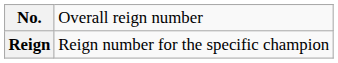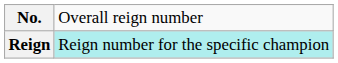(194, 44) no background -> (194, 44) paleturquoise background
